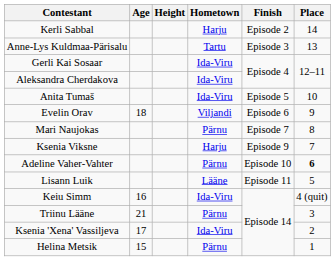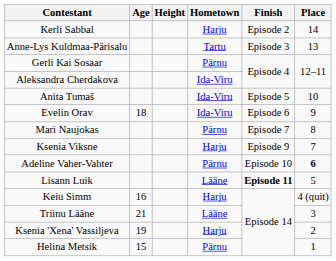(215, 63) Ida-Viru -> (215, 63) Pärnu
(215, 113) Viljandi -> (215, 113) Ida-Viru
(268, 180) normal -> (268, 180) bold
(215, 197) Ida-Viru -> (215, 197) Harju
(215, 213) Pärnu -> (215, 213) Lääne
(141, 230) 17 -> (141, 230) 19
(215, 230) Ida-Viru -> (215, 230) Harju
